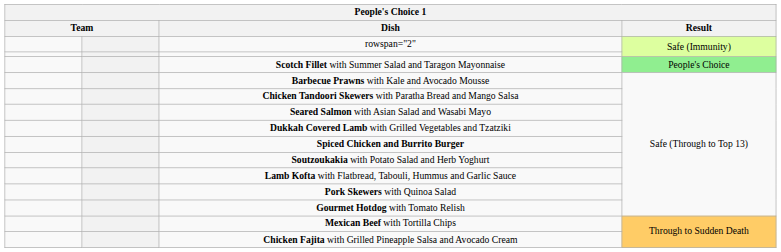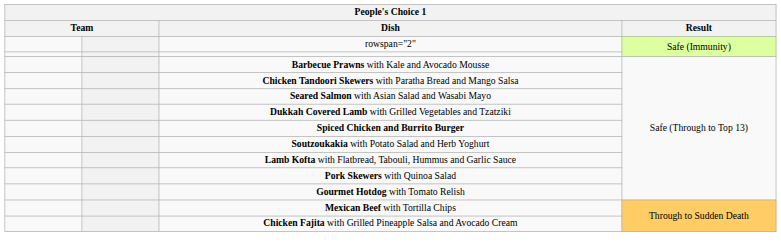- row: (390, 65)
